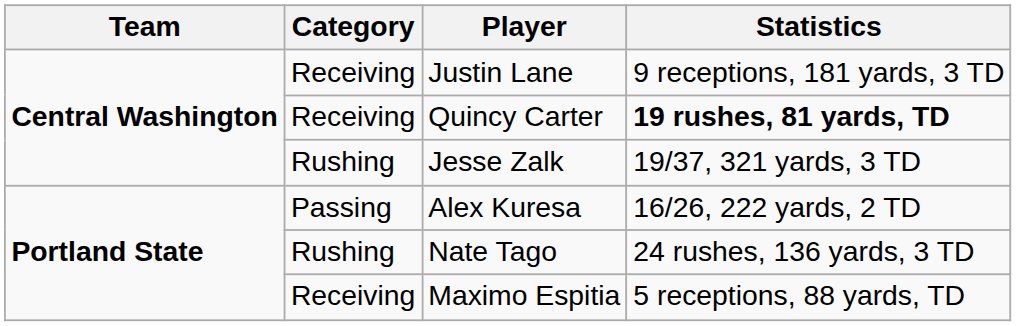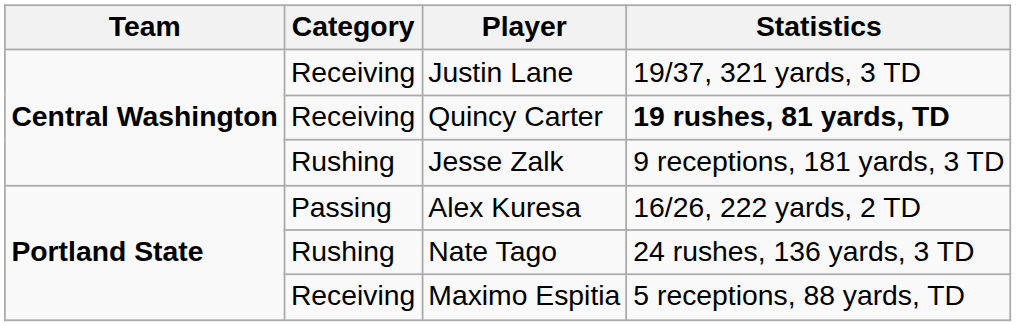(819, 72) 9 receptions, 181 yards, 3 TD -> (777, 72) 19/37, 321 yards, 3 TD
(777, 162) 19/37, 321 yards, 3 TD -> (819, 162) 9 receptions, 181 yards, 3 TD
